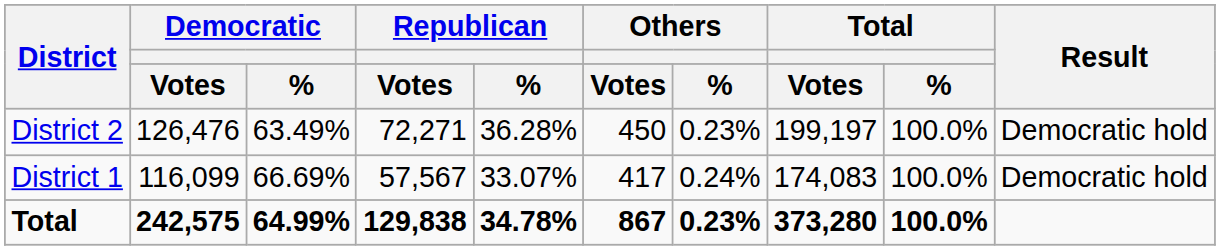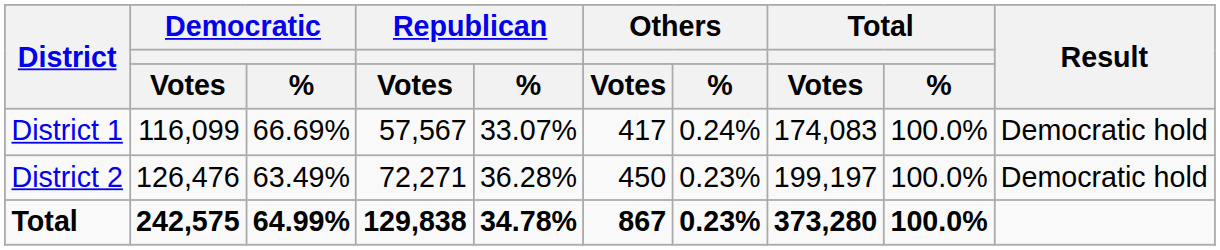rows swapped: (67, 176) <-> (67, 131)
